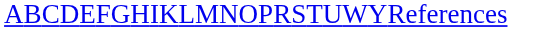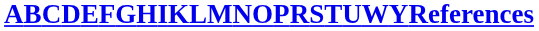(256, 14) normal -> (269, 14) bold
